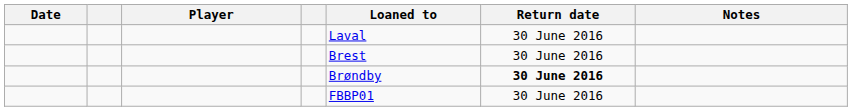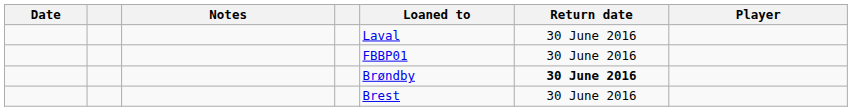columns swapped: (211, 15) <-> (741, 15)
(348, 55) Brest -> (385, 55) FBBP01
(351, 96) FBBP01 -> (381, 96) Brest
